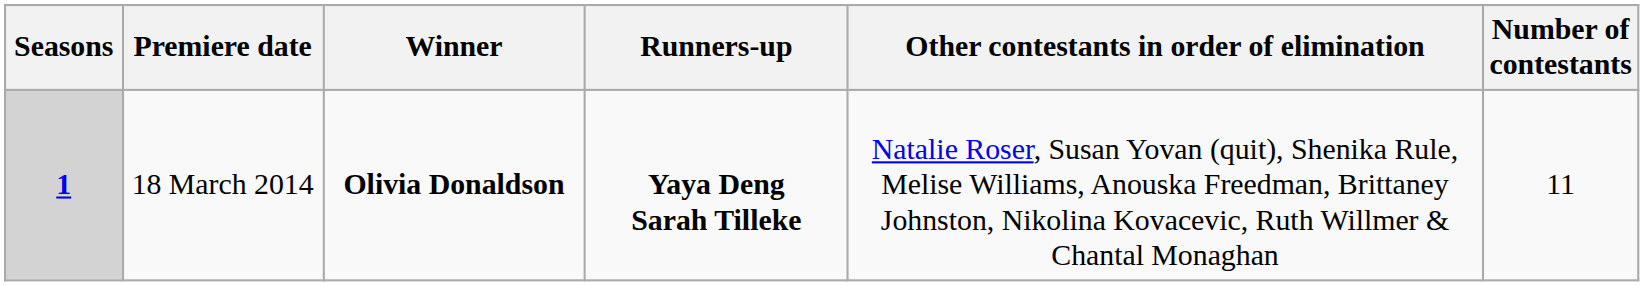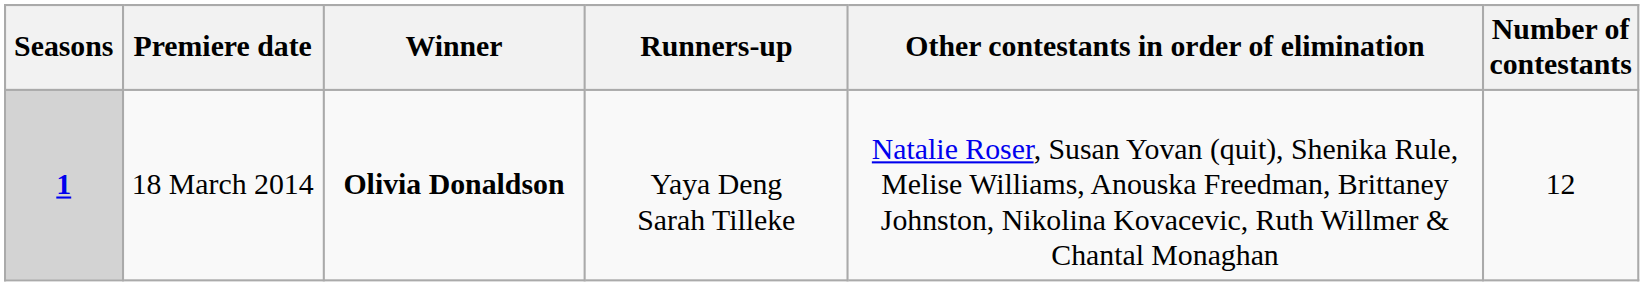(716, 201) bold -> (716, 201) normal
(1561, 184) 11 -> (1561, 184) 12
